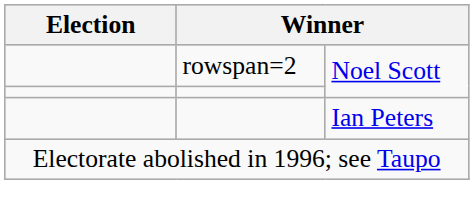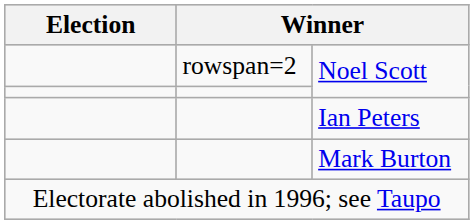+ row: (244, 159)
